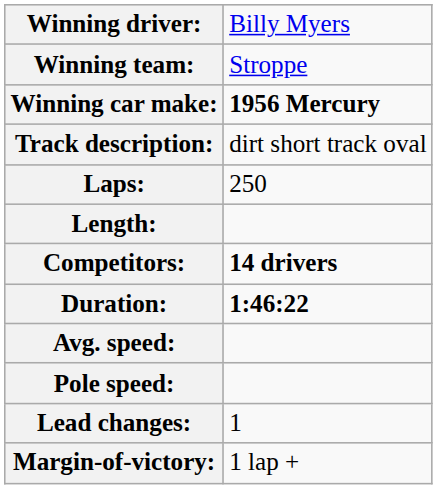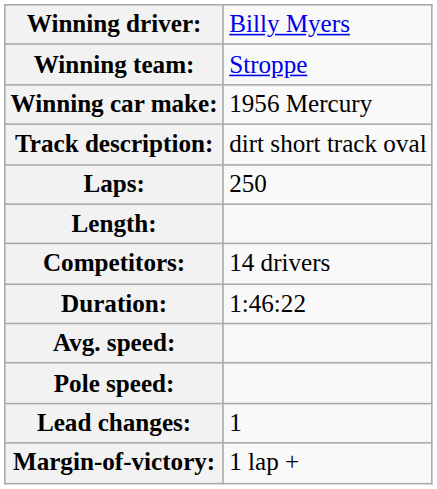(305, 104) bold -> (301, 104) normal
(283, 263) bold -> (280, 263) normal
(269, 303) bold -> (268, 303) normal
